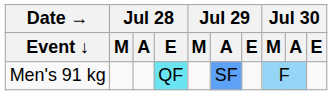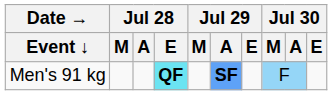(171, 75) normal -> (171, 75) bold
(226, 75) normal -> (226, 75) bold
